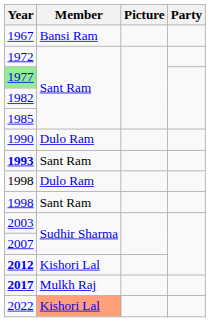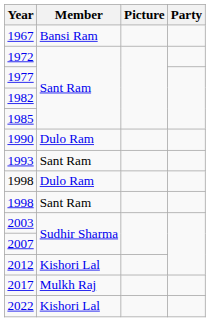(21, 77) lightgreen background -> (21, 77) no background
(21, 160) bold -> (21, 160) normal
(21, 264) bold -> (21, 264) normal
(21, 285) bold -> (21, 285) normal
(70, 306) lightsalmon background -> (70, 306) no background
